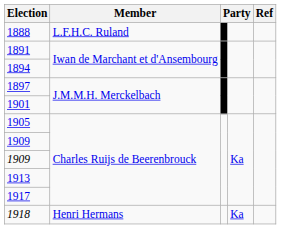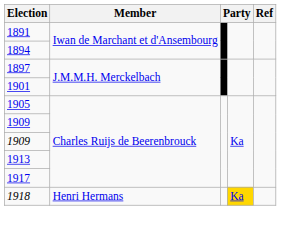- row: (19, 31)
(237, 214) no background -> (237, 196) gold background
